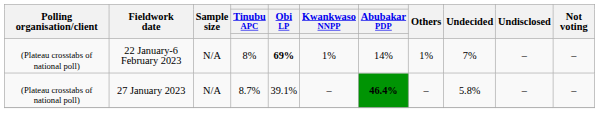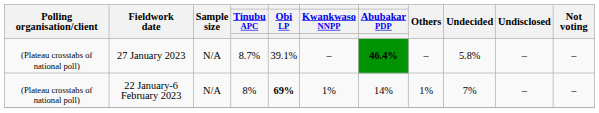rows swapped: (151, 90) <-> (151, 56)
